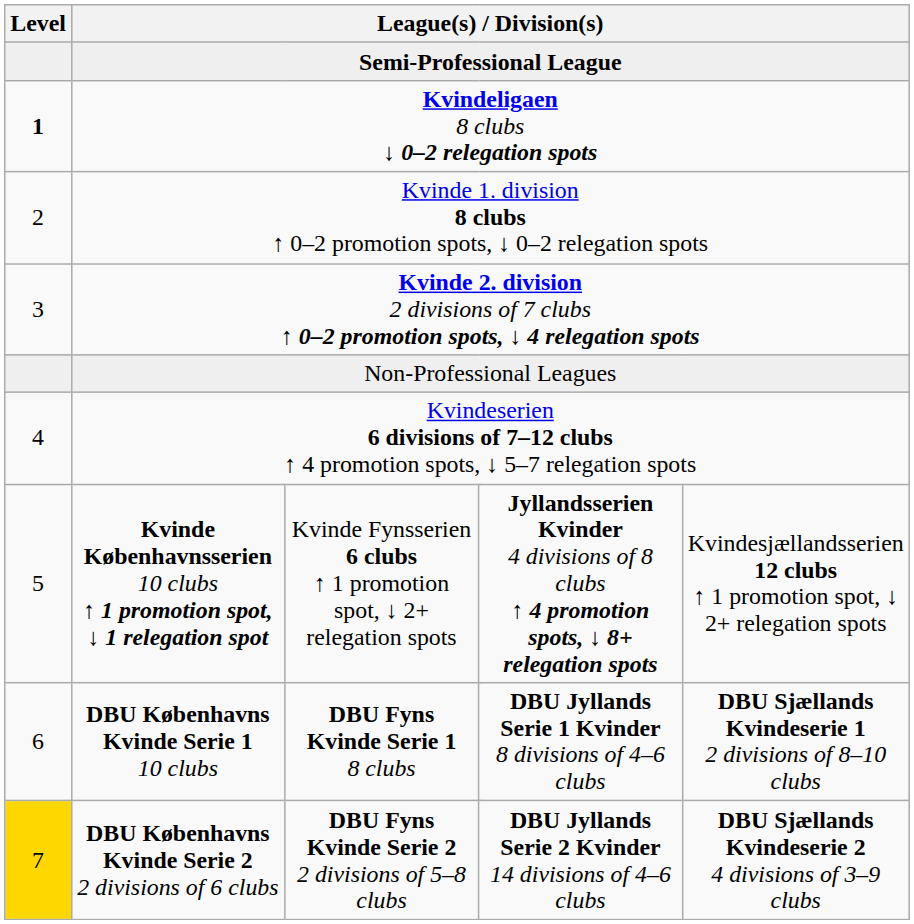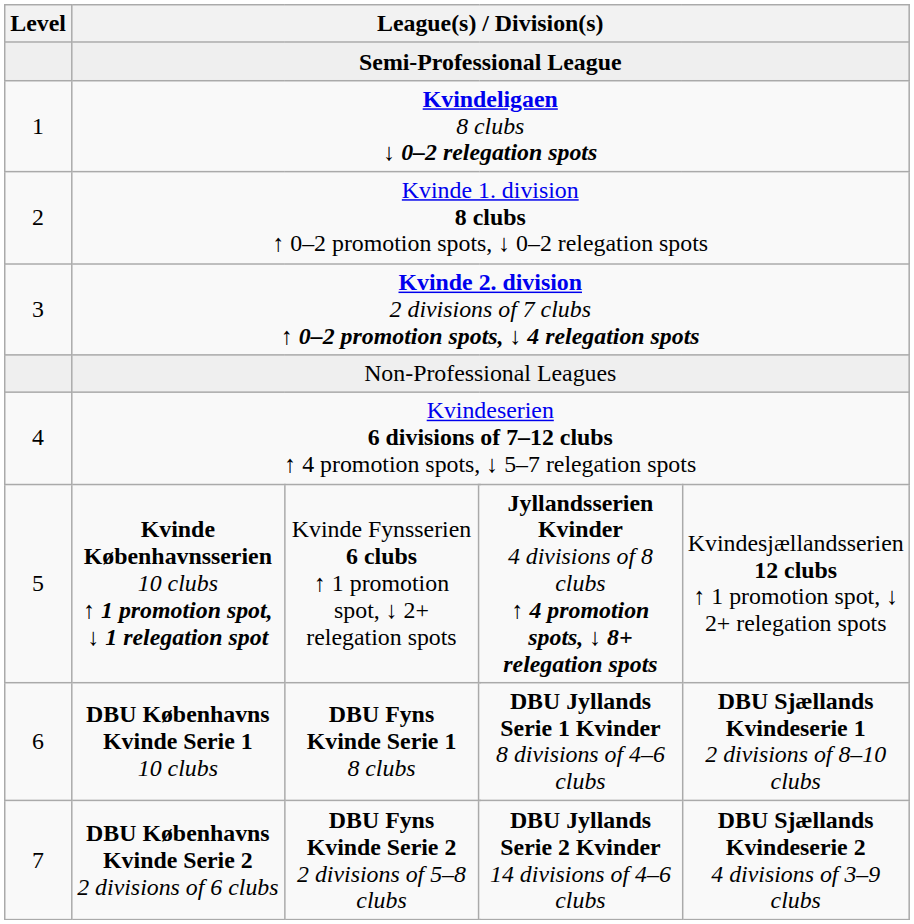(38, 125) bold -> (38, 125) normal
(38, 859) gold background -> (38, 859) no background
